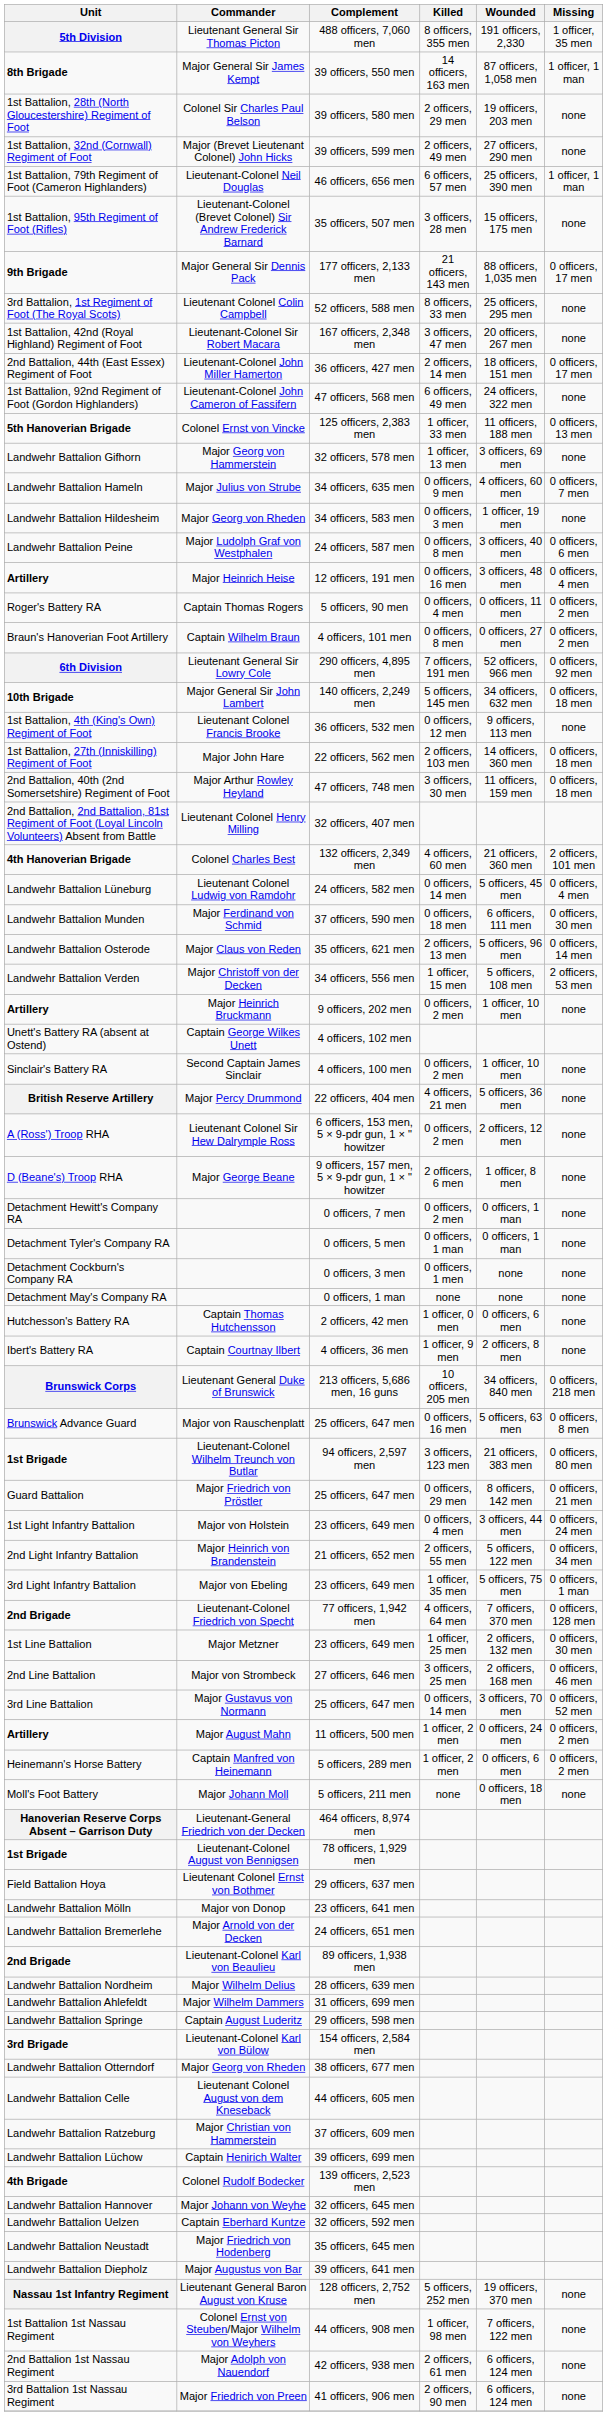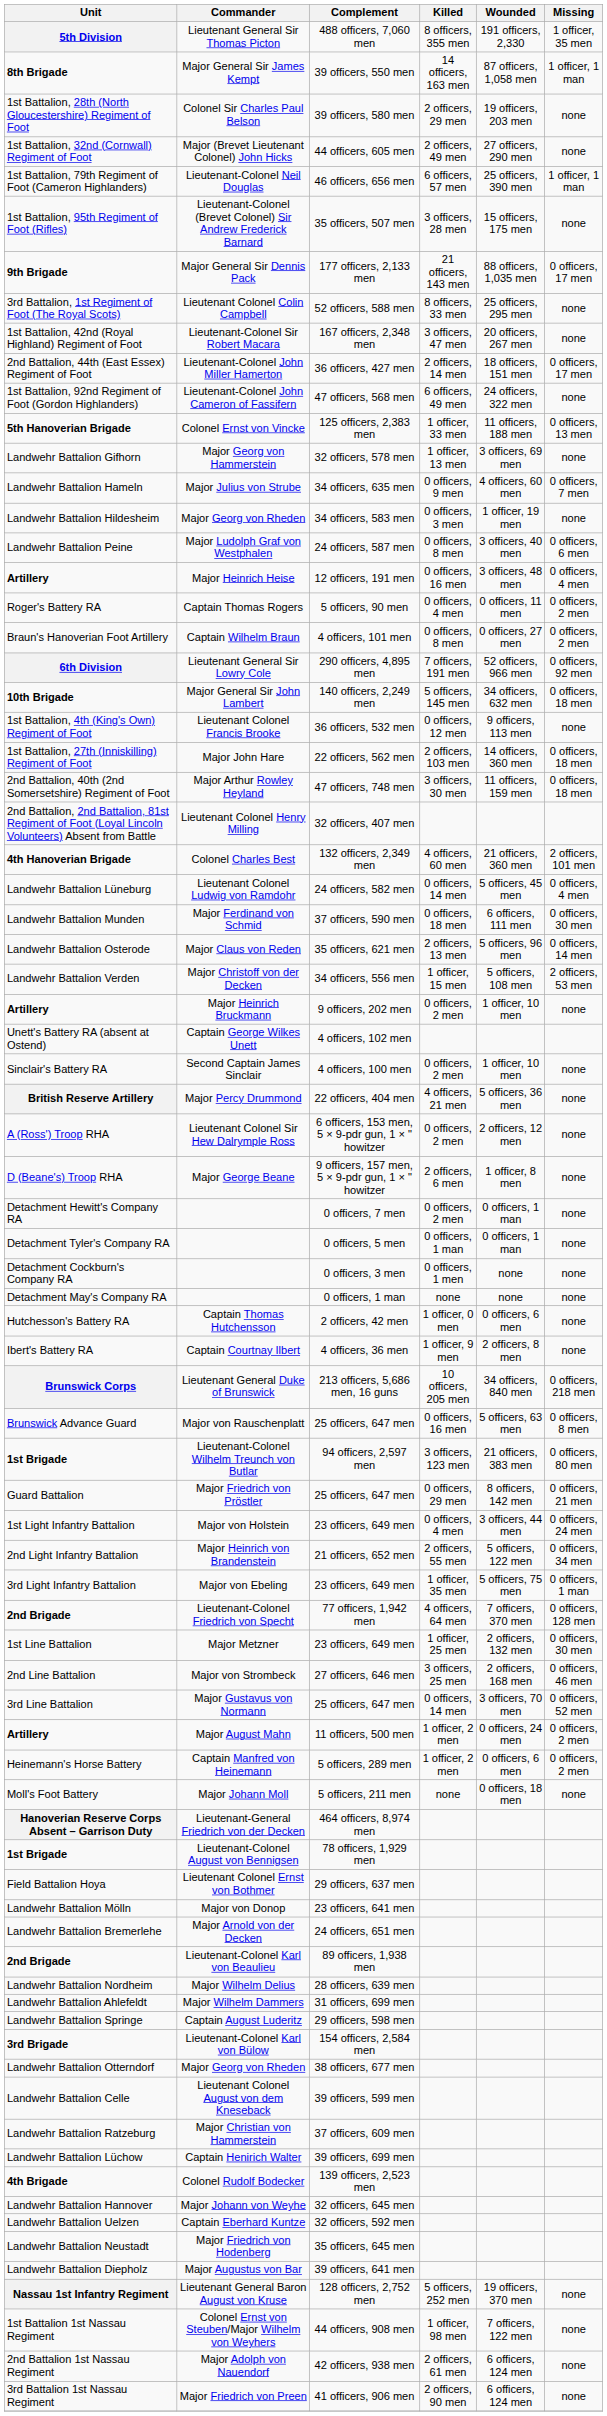(364, 151) 39 officers, 599 men -> (364, 151) 44 officers, 605 men
(364, 2098) 44 officers, 605 men -> (364, 2098) 39 officers, 599 men
